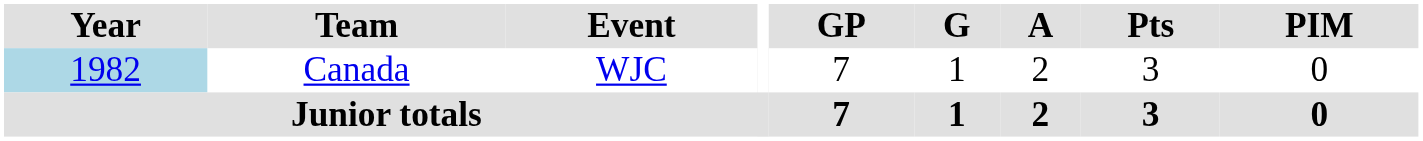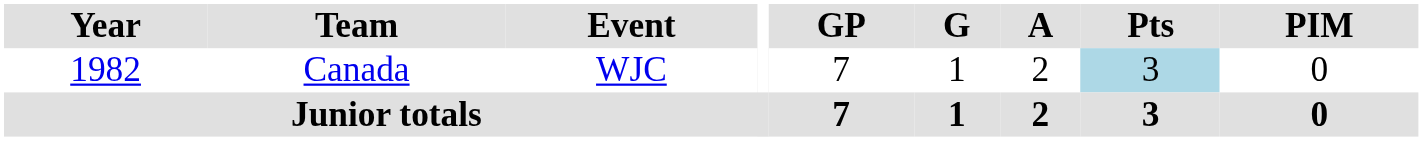(106, 69) lightblue background -> (106, 69) no background
(1151, 69) no background -> (1151, 69) lightblue background
